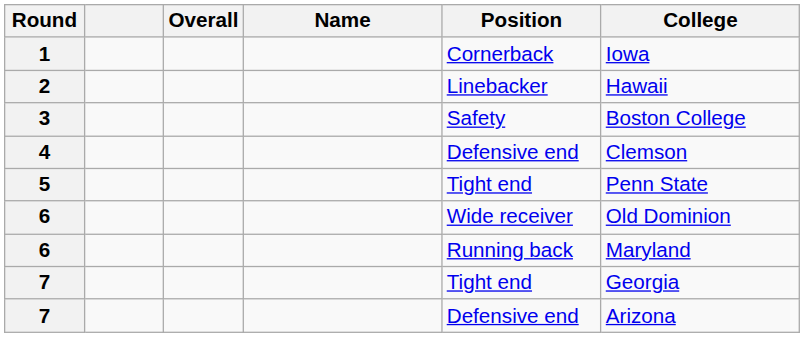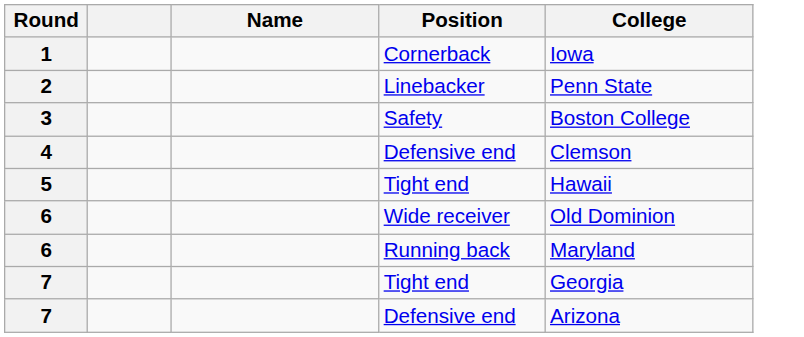- column: (203, 20)
(637, 86) Hawaii -> (601, 86) Penn State
(657, 184) Penn State -> (581, 184) Hawaii
